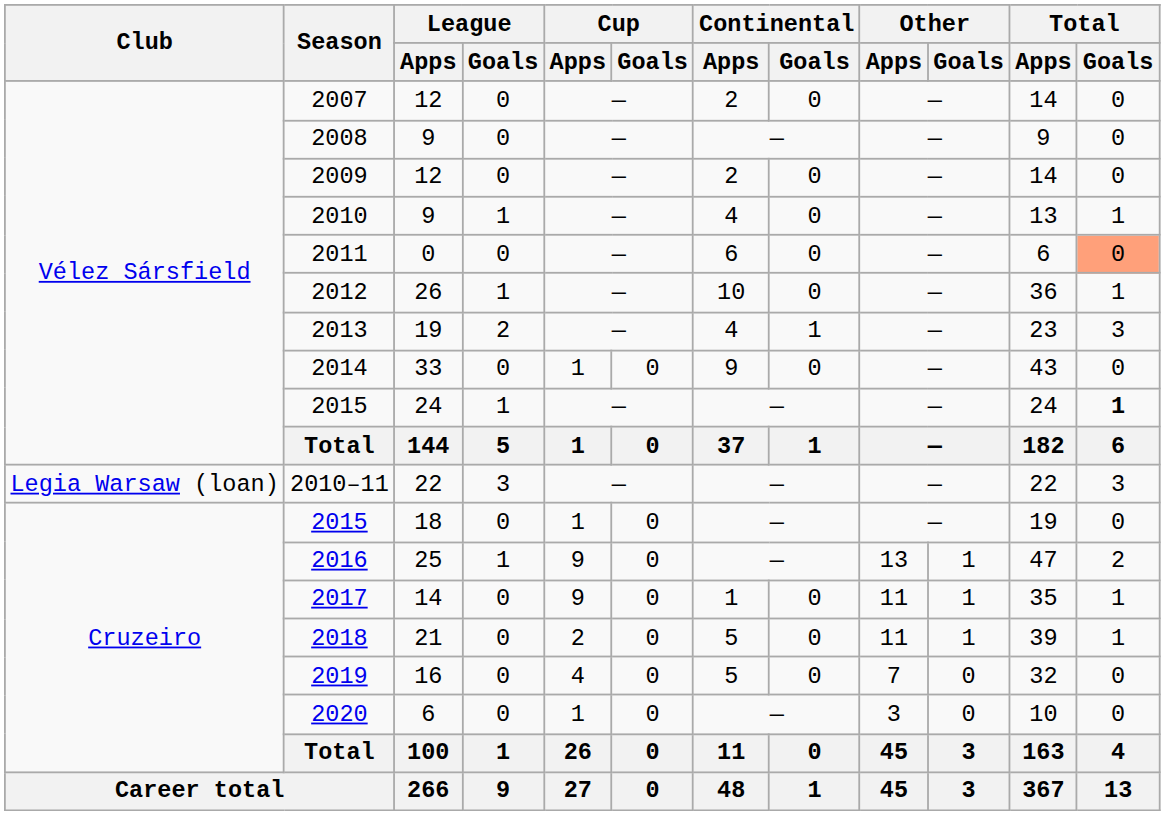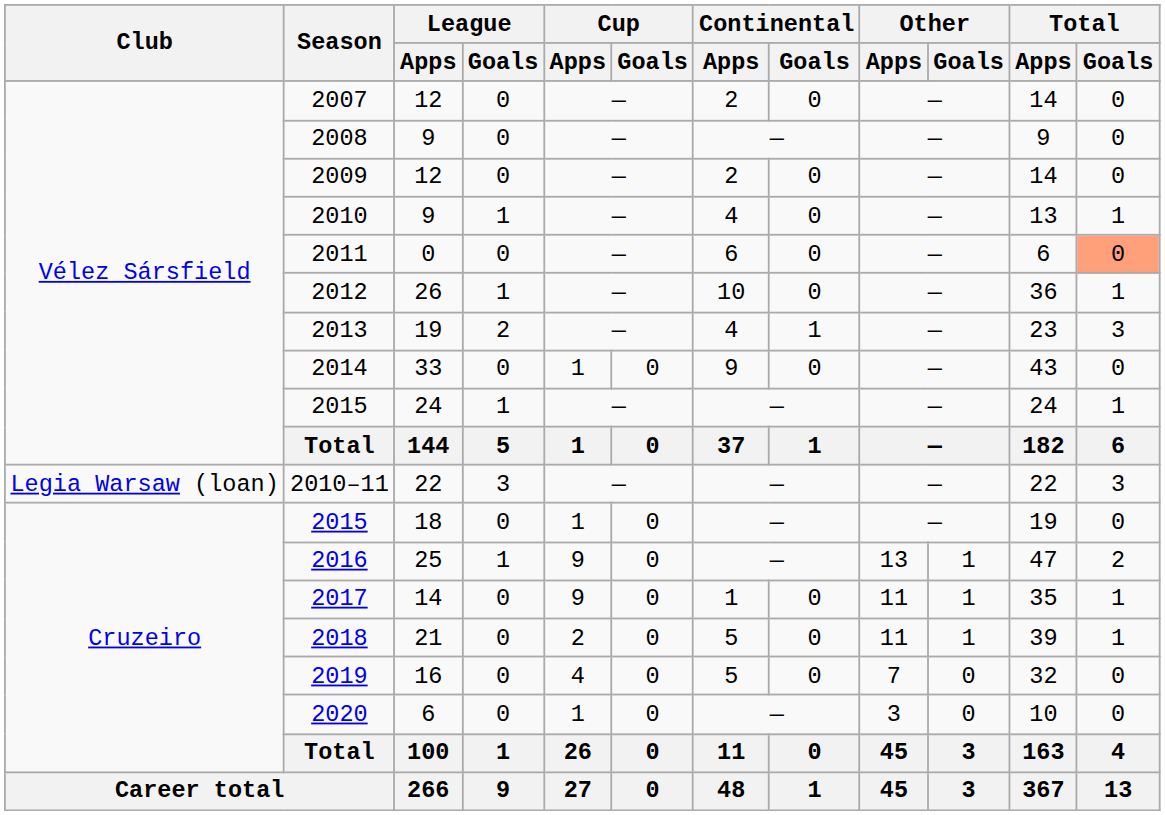(1118, 408) bold -> (1118, 408) normal
